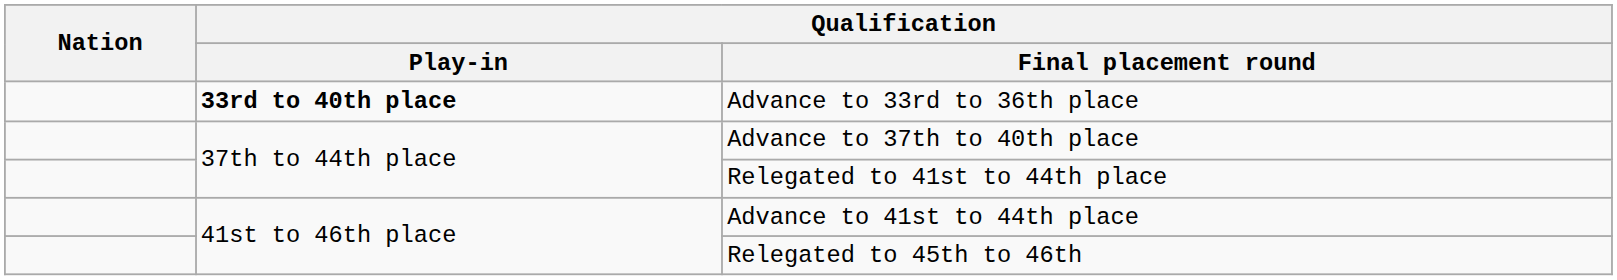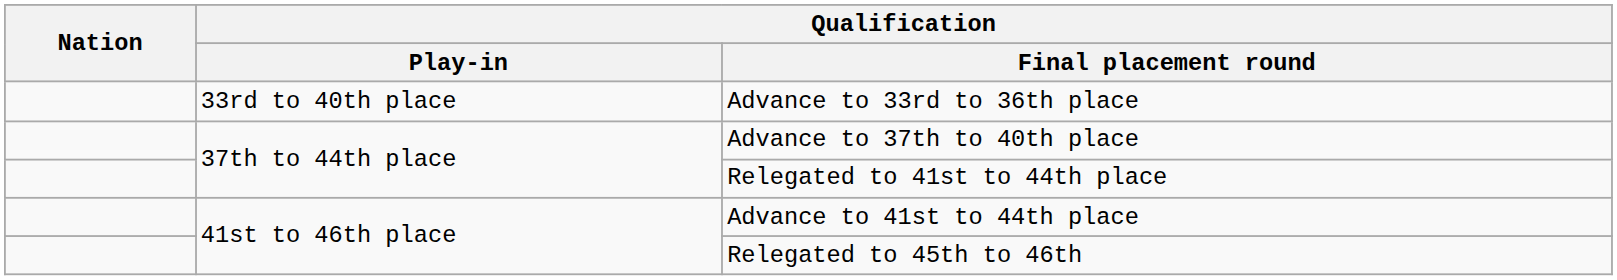(329, 101) bold -> (329, 101) normal
